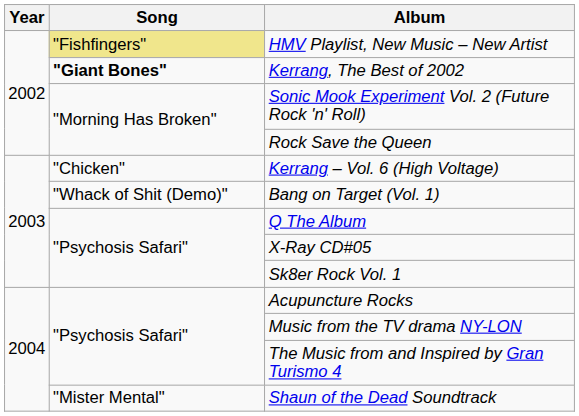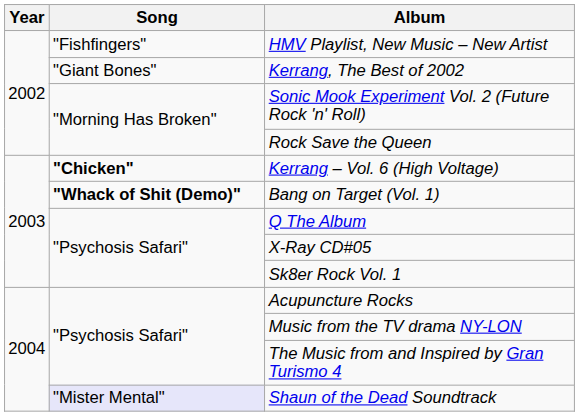(100, 44) khaki background -> (100, 44) no background
(110, 70) bold -> (105, 70) normal
(89, 168) normal -> (93, 168) bold
(140, 194) normal -> (147, 194) bold
(109, 398) no background -> (109, 398) lavender background
